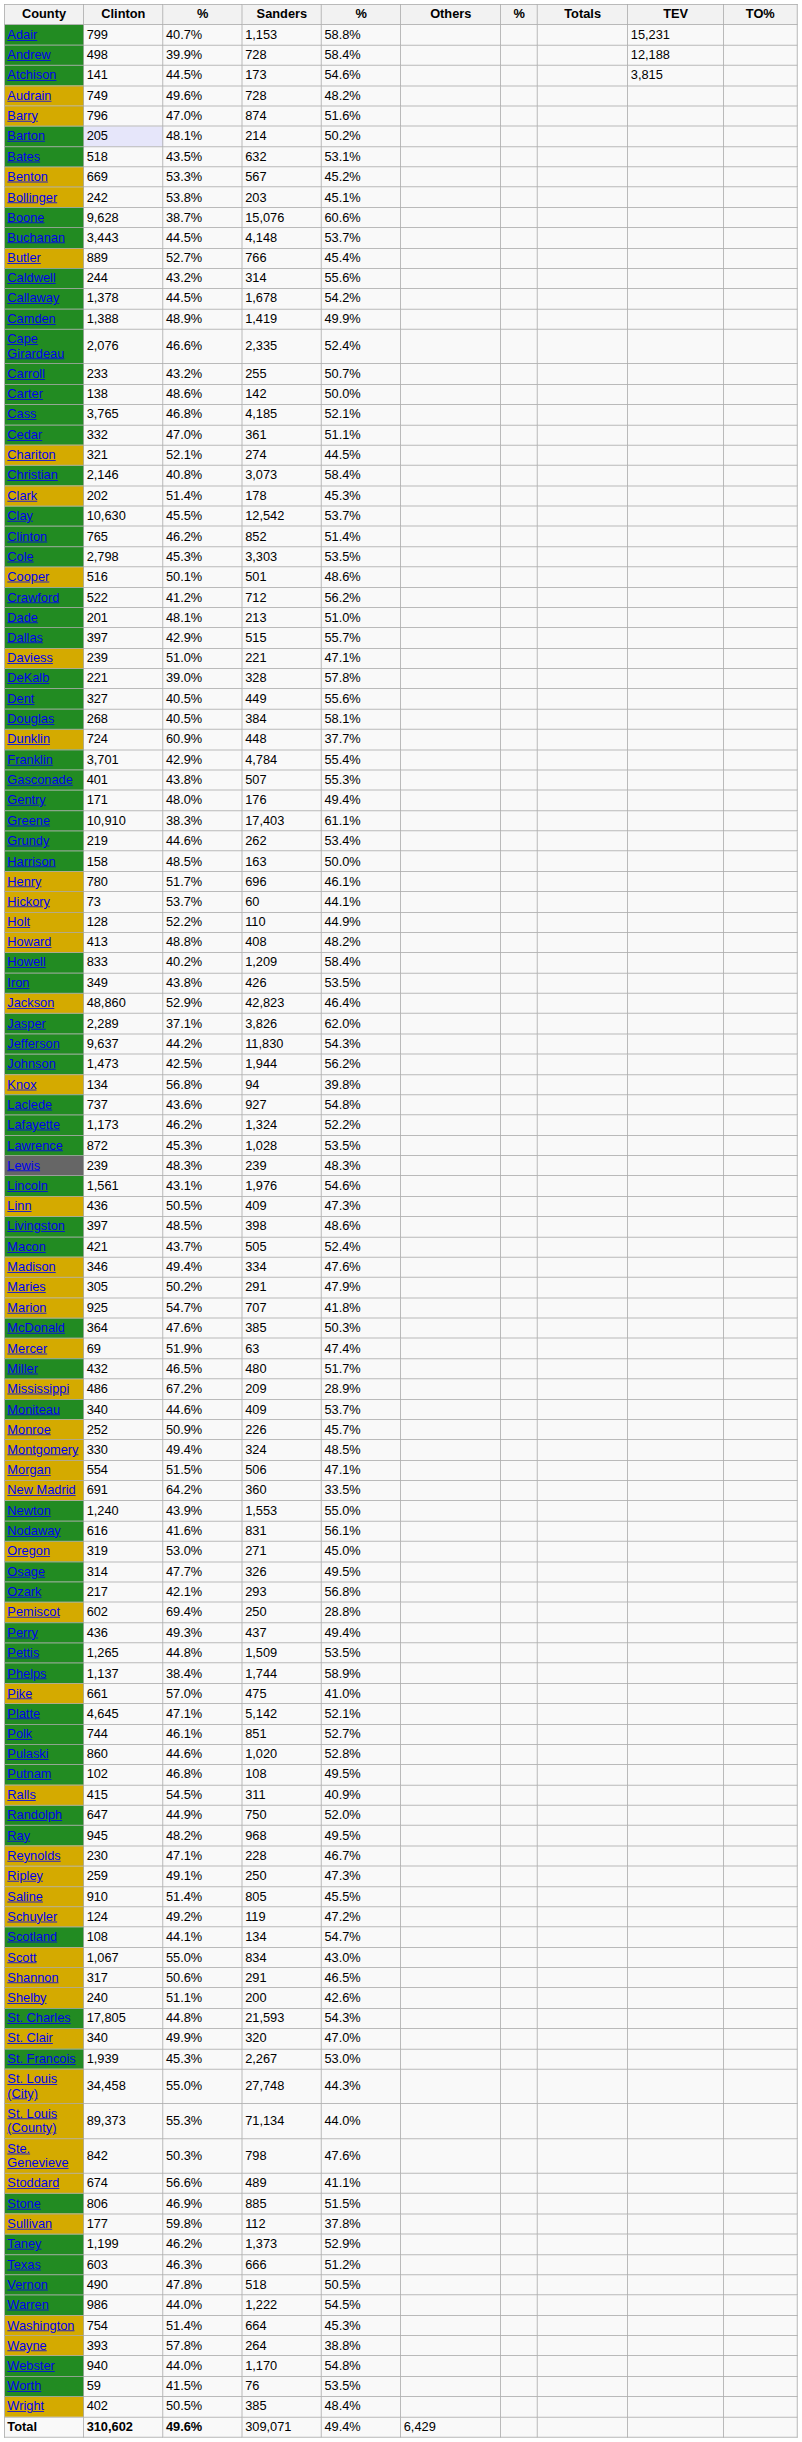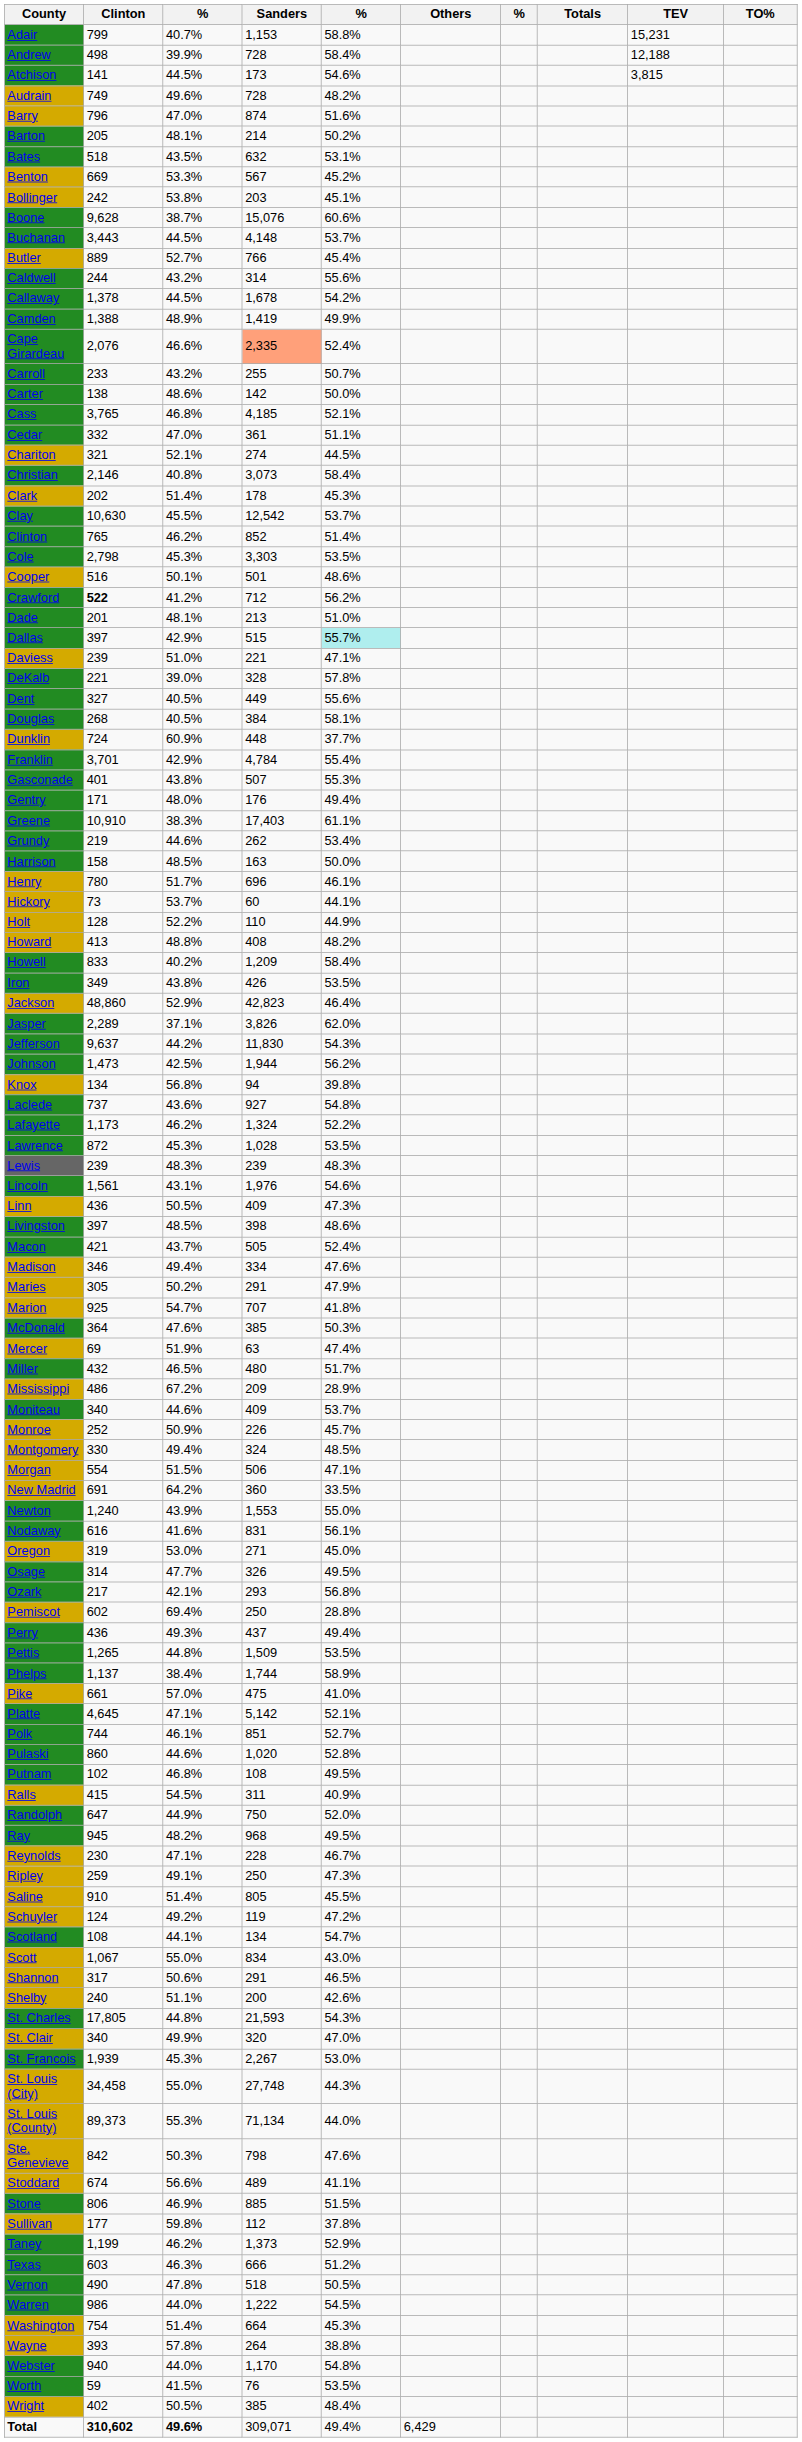(97, 136) lavender background -> (97, 136) no background
(261, 346) no background -> (261, 346) lightsalmon background
(97, 597) normal -> (97, 597) bold
(343, 638) no background -> (343, 638) paleturquoise background
